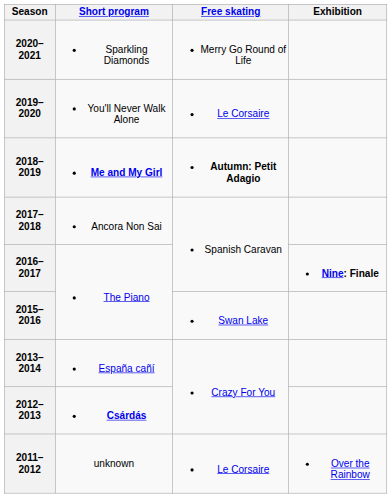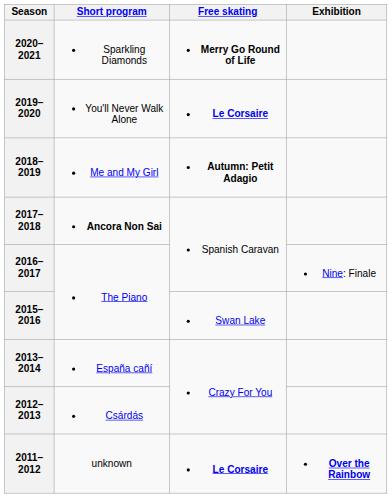(231, 55) normal -> (228, 55) bold
(231, 114) normal -> (228, 114) bold
(114, 173) bold -> (112, 173) normal
(114, 226) normal -> (112, 226) bold
(338, 274) bold -> (337, 274) normal
(114, 416) bold -> (112, 416) normal
(231, 469) normal -> (228, 469) bold
(338, 469) normal -> (337, 469) bold
